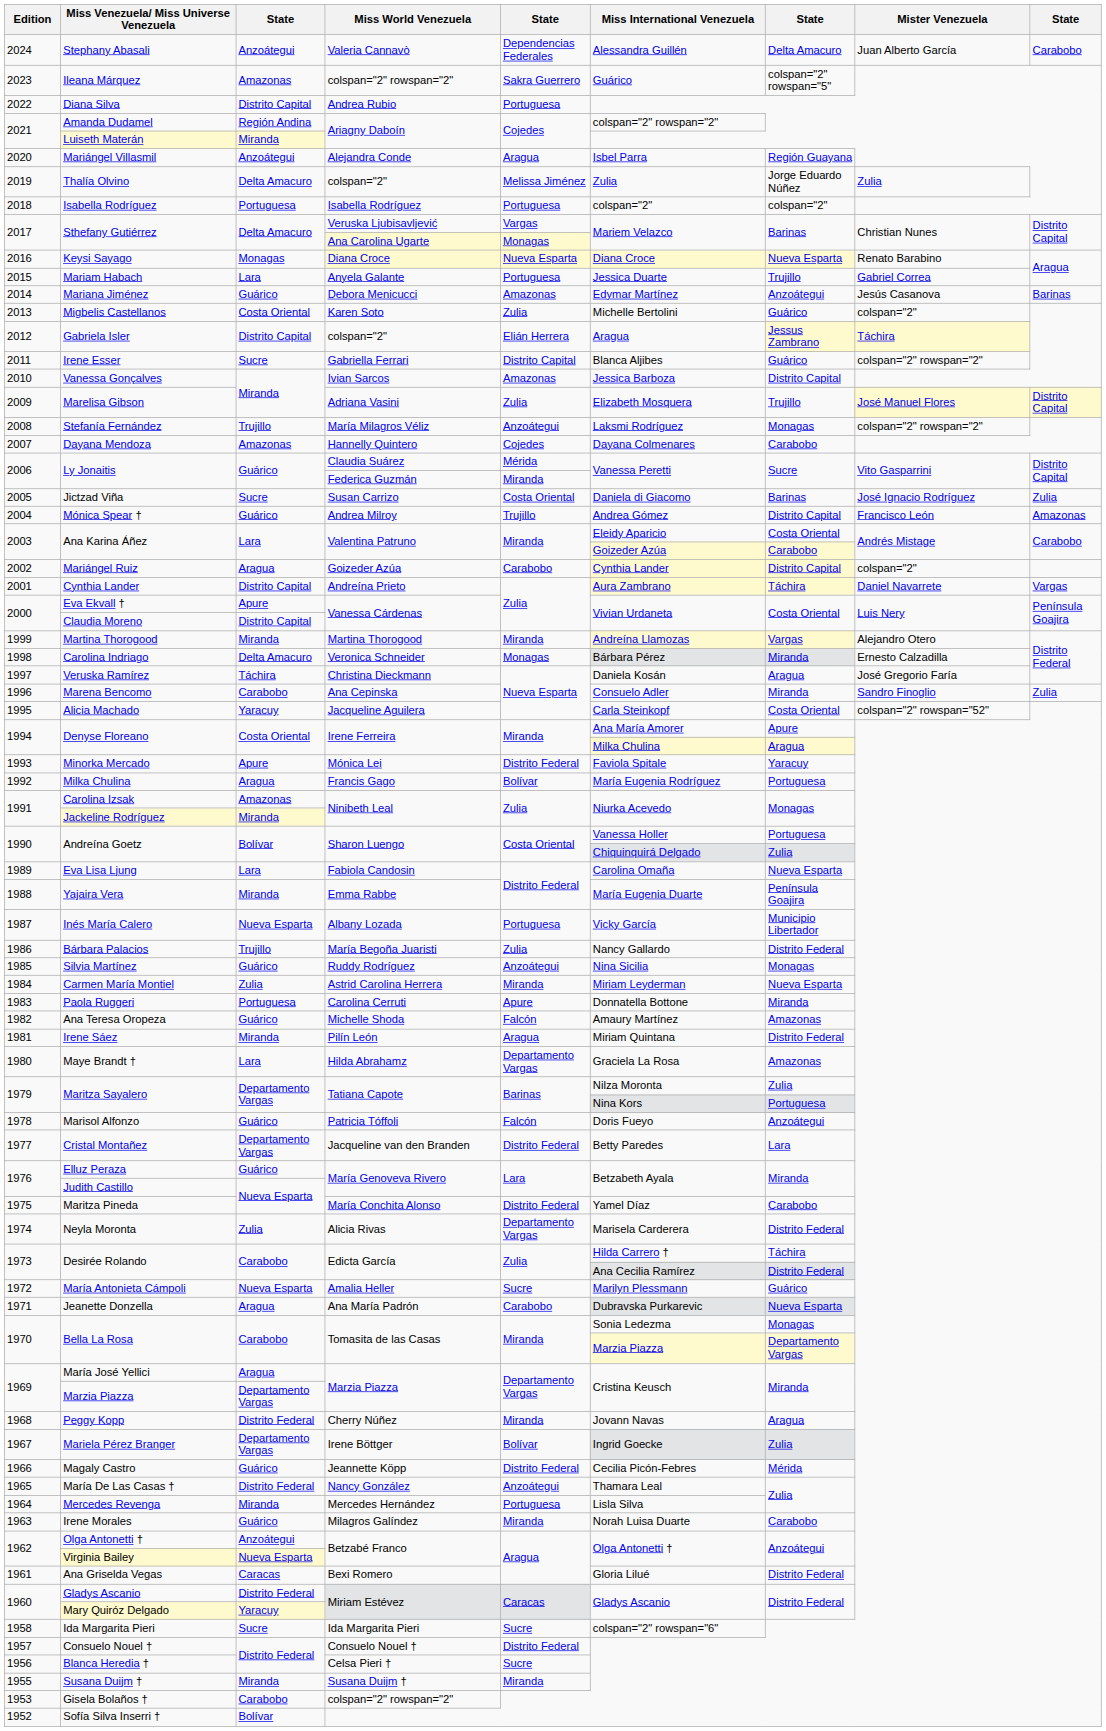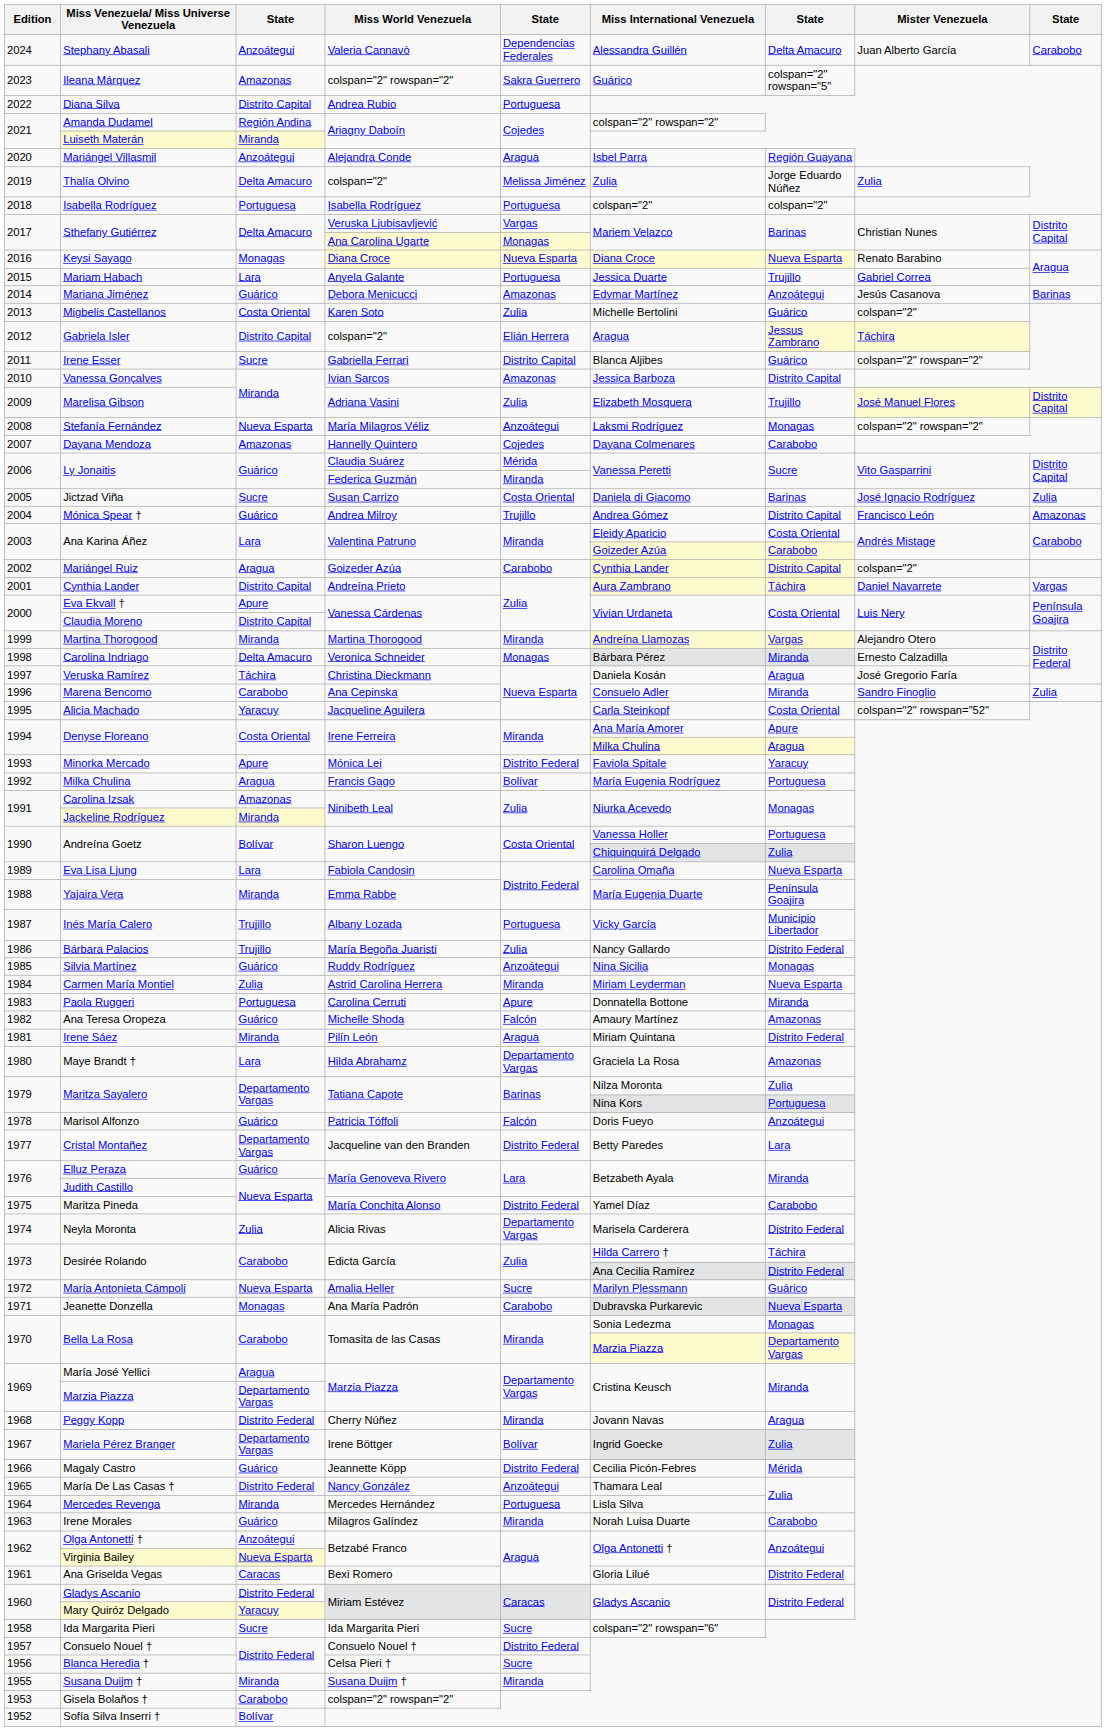(255, 426) Trujillo -> (275, 426) Nueva Esparta
(275, 924) Nueva Esparta -> (255, 924) Trujillo
(256, 1306) Aragua -> (261, 1306) Monagas
